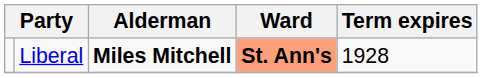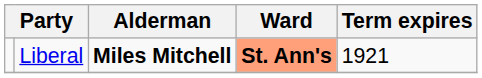(365, 55) 1928 -> (365, 55) 1921
